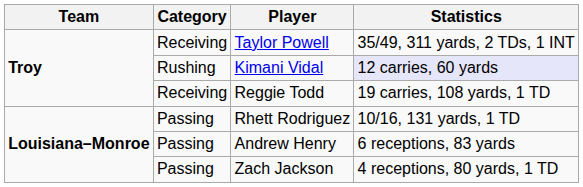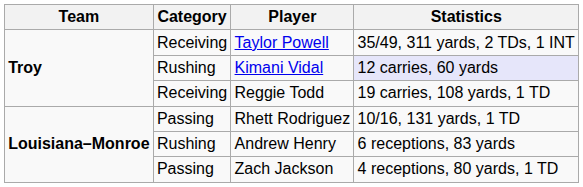(185, 144) Passing -> (186, 144) Rushing
